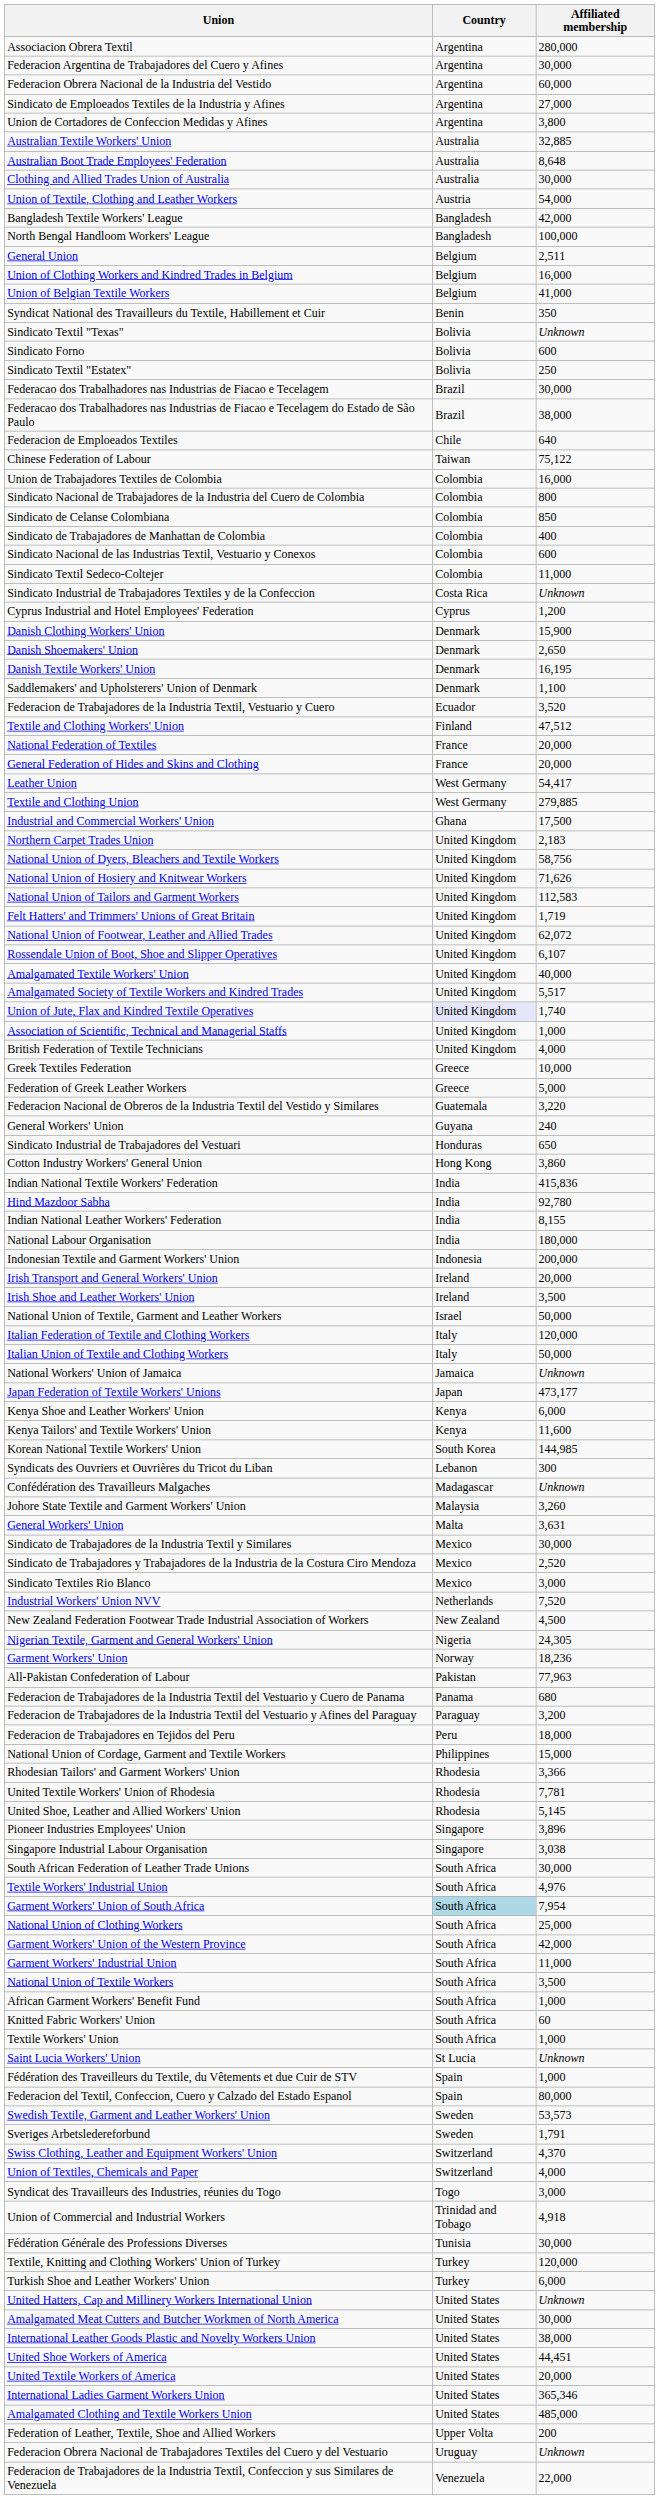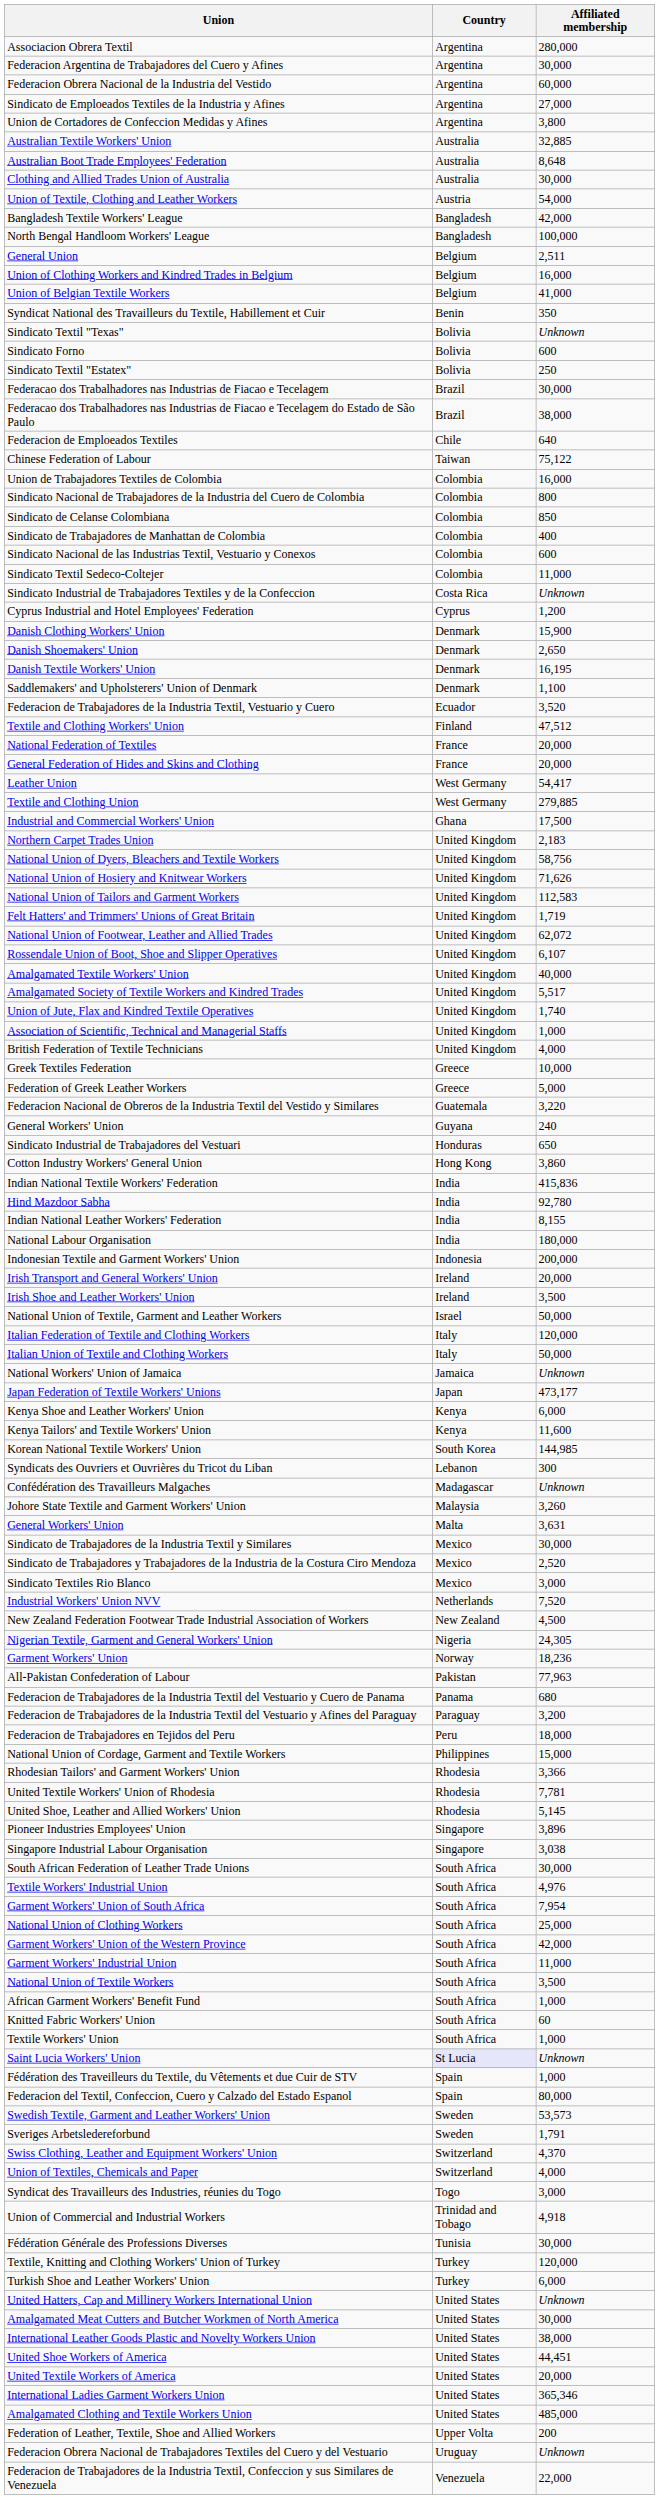(476, 1011) lavender background -> (476, 1011) no background
(466, 1906) lightblue background -> (466, 1906) no background
(455, 2058) no background -> (455, 2058) lavender background
